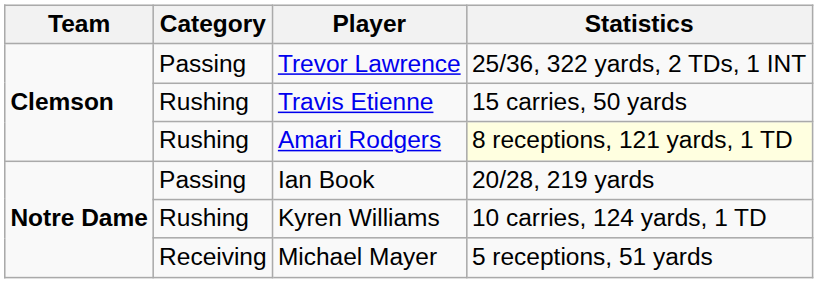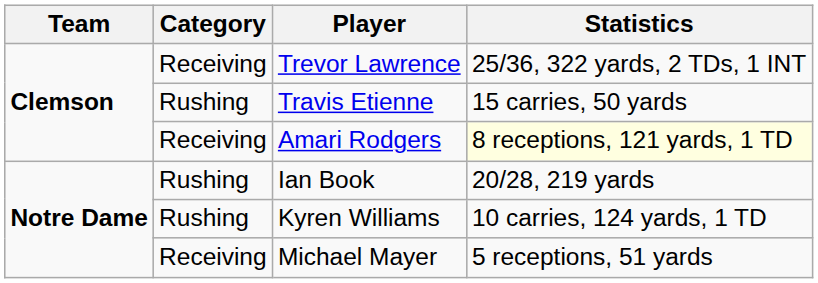(203, 63) Passing -> (213, 63) Receiving
(204, 140) Rushing -> (213, 140) Receiving
(203, 179) Passing -> (204, 179) Rushing
